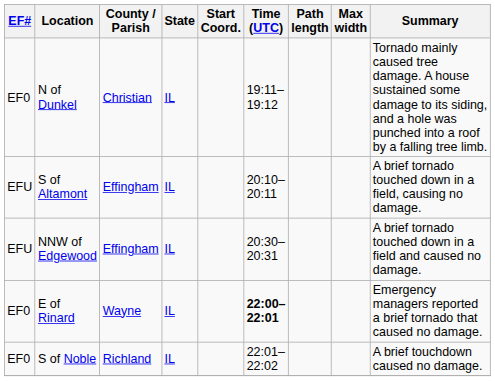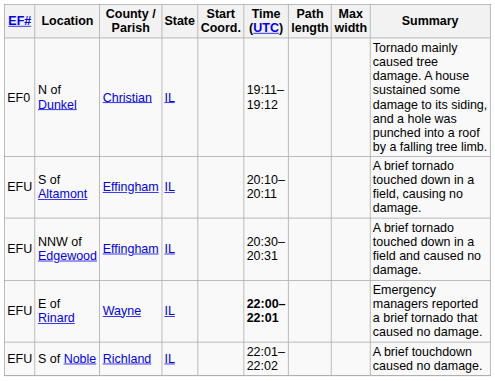(19, 311) EF0 -> (20, 311) EFU
(19, 359) EF0 -> (20, 359) EFU
